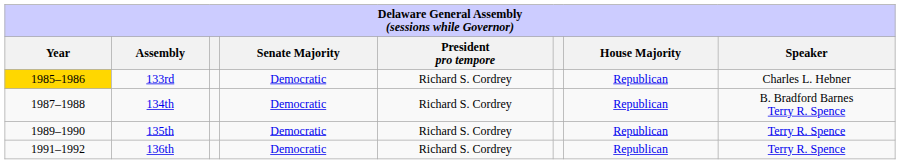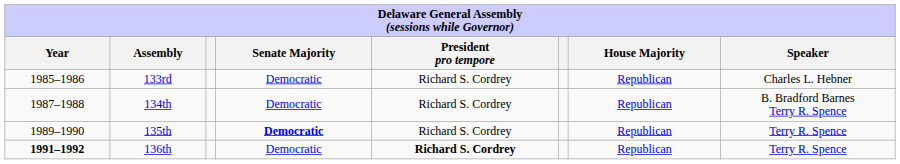(58, 79) gold background -> (57, 79) no background
(298, 130) normal -> (294, 130) bold
(58, 149) normal -> (57, 149) bold
(465, 149) normal -> (465, 149) bold
